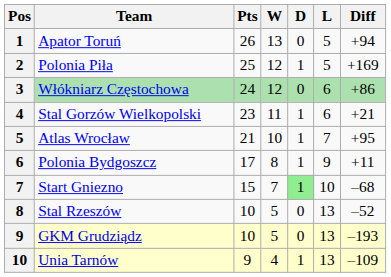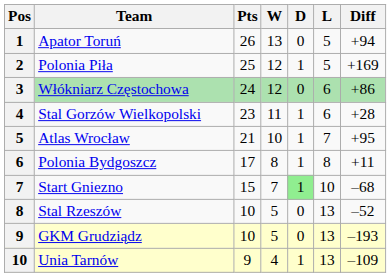(363, 114) +21 -> (363, 114) +28
(327, 162) 9 -> (327, 162) 8
